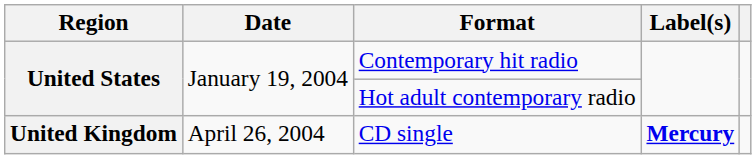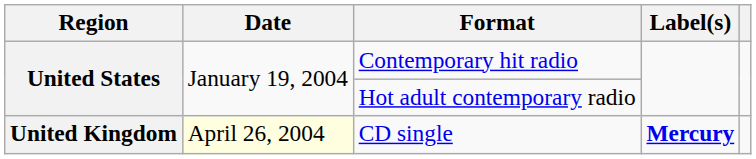(256, 134) no background -> (256, 134) lightyellow background
